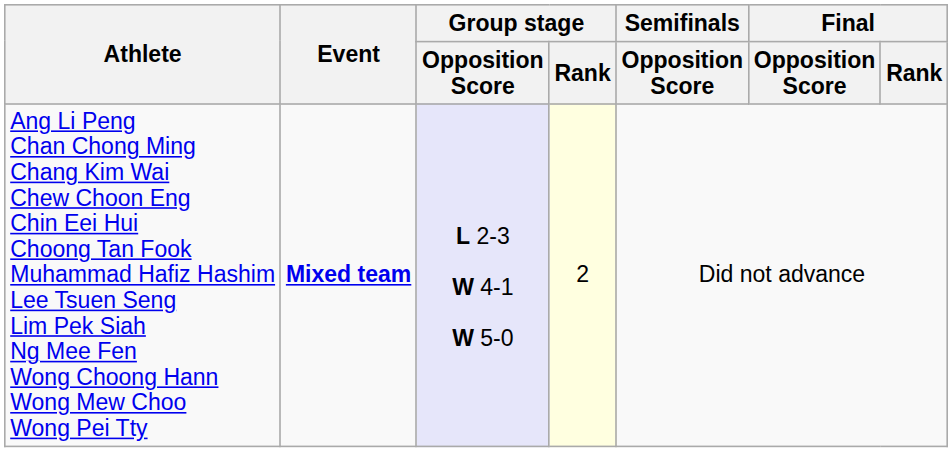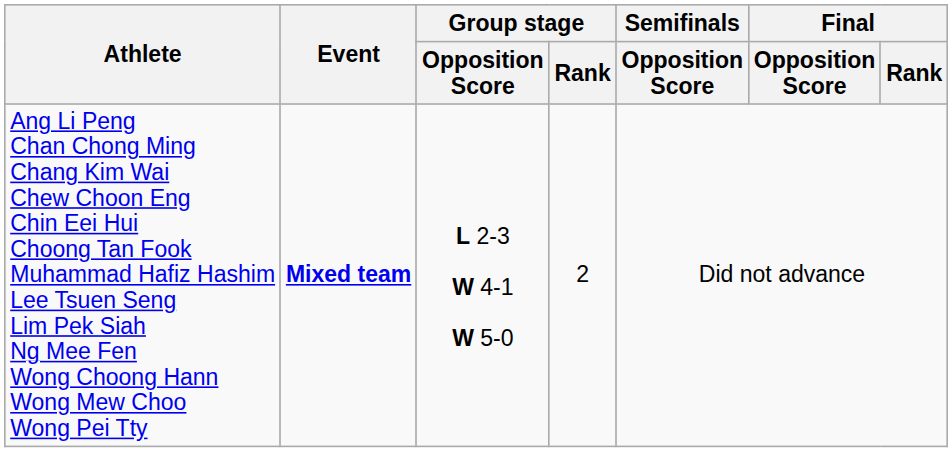(483, 288) lavender background -> (483, 288) no background
(583, 275) lightyellow background -> (583, 275) no background
